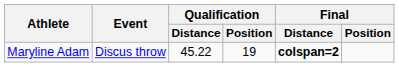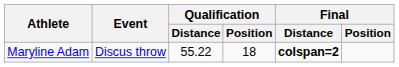(196, 53) 45.22 -> (196, 53) 55.22
(249, 53) 19 -> (249, 53) 18
